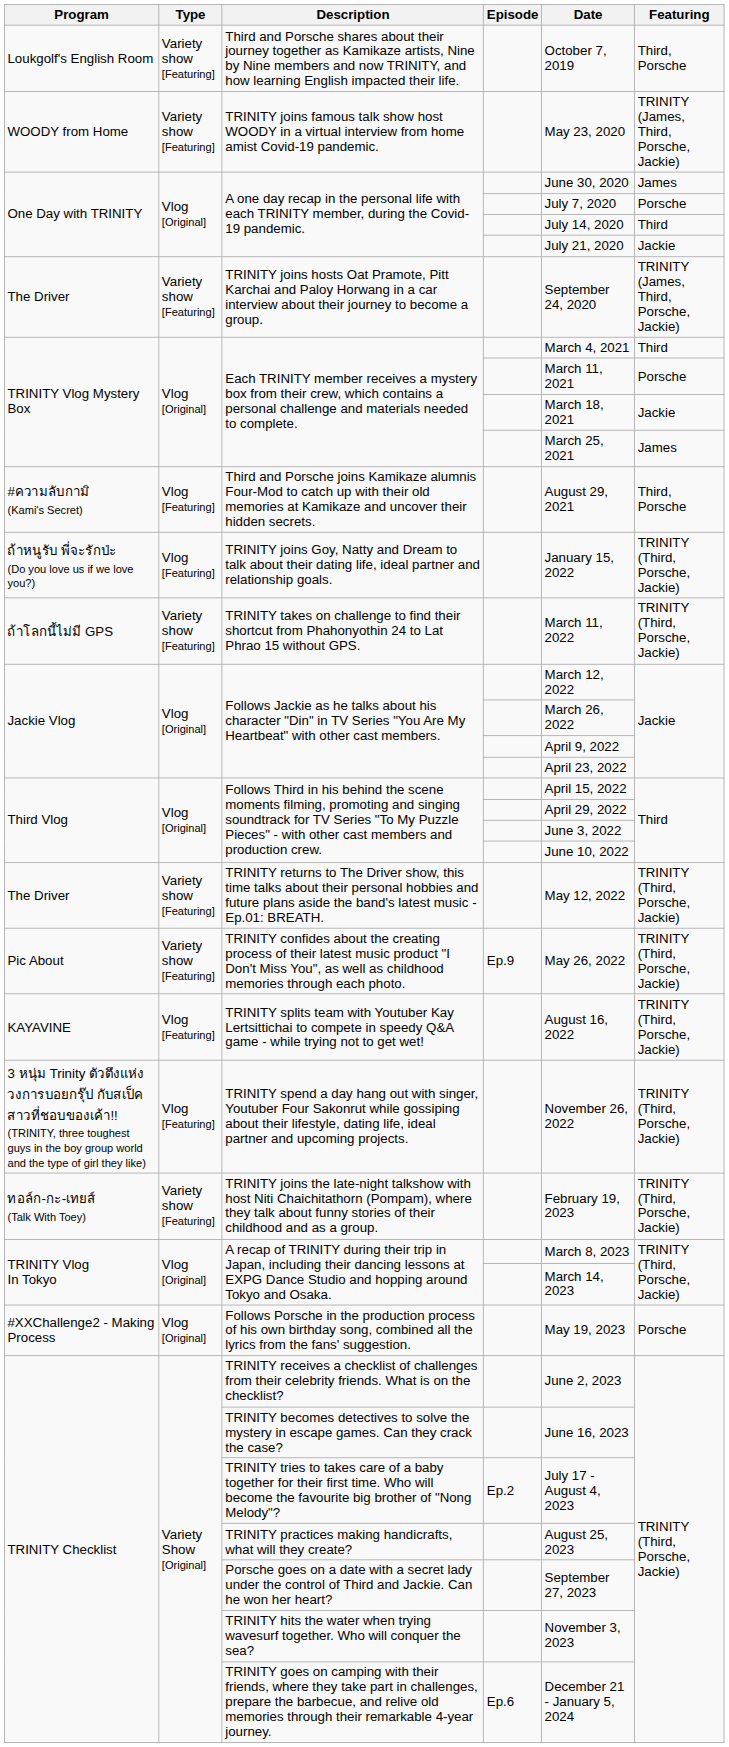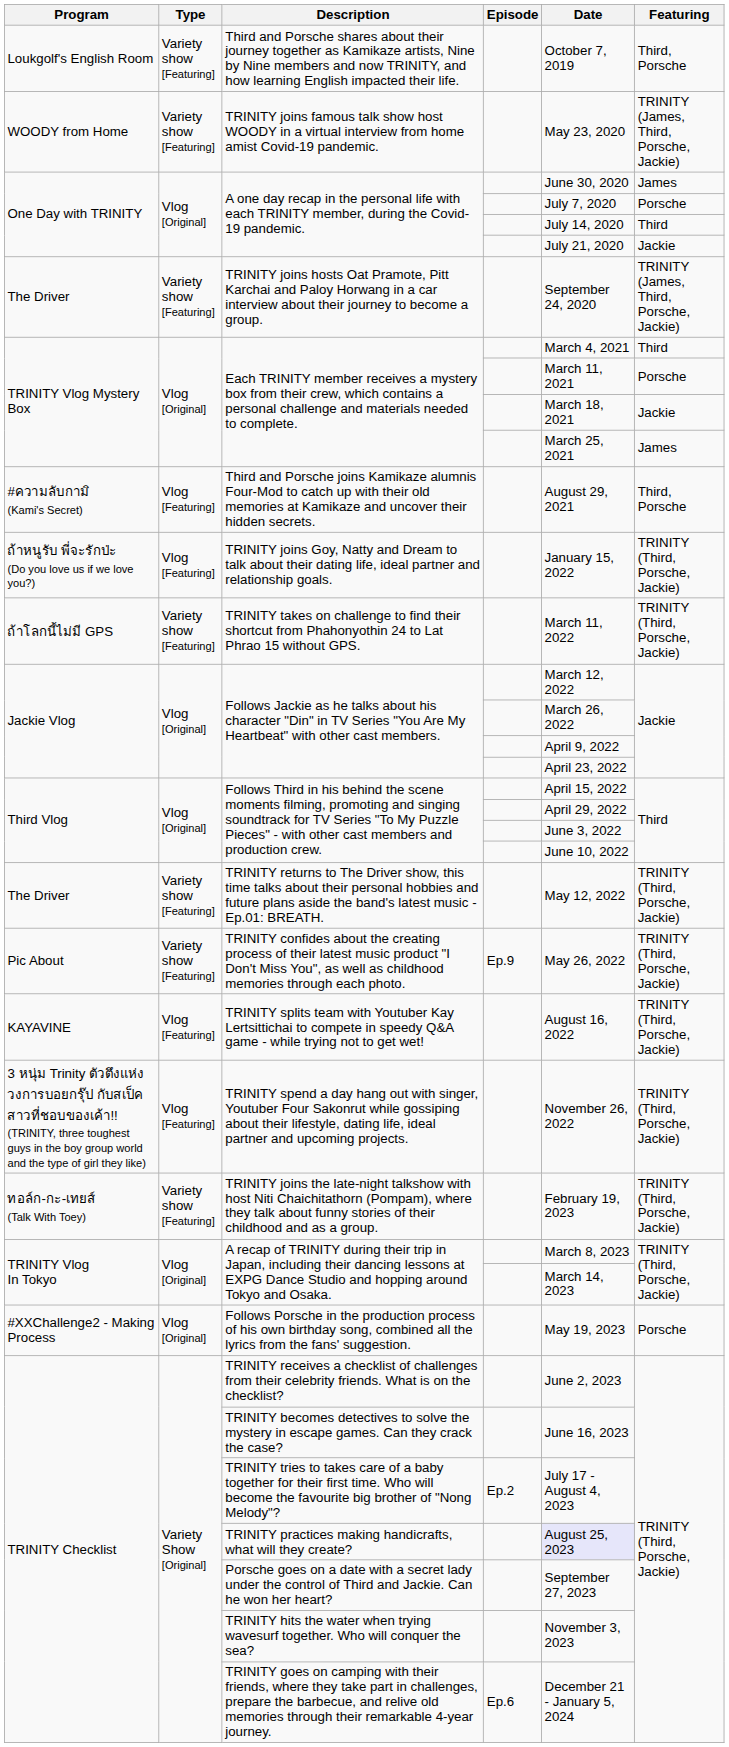(576, 1541) no background -> (576, 1541) lavender background
